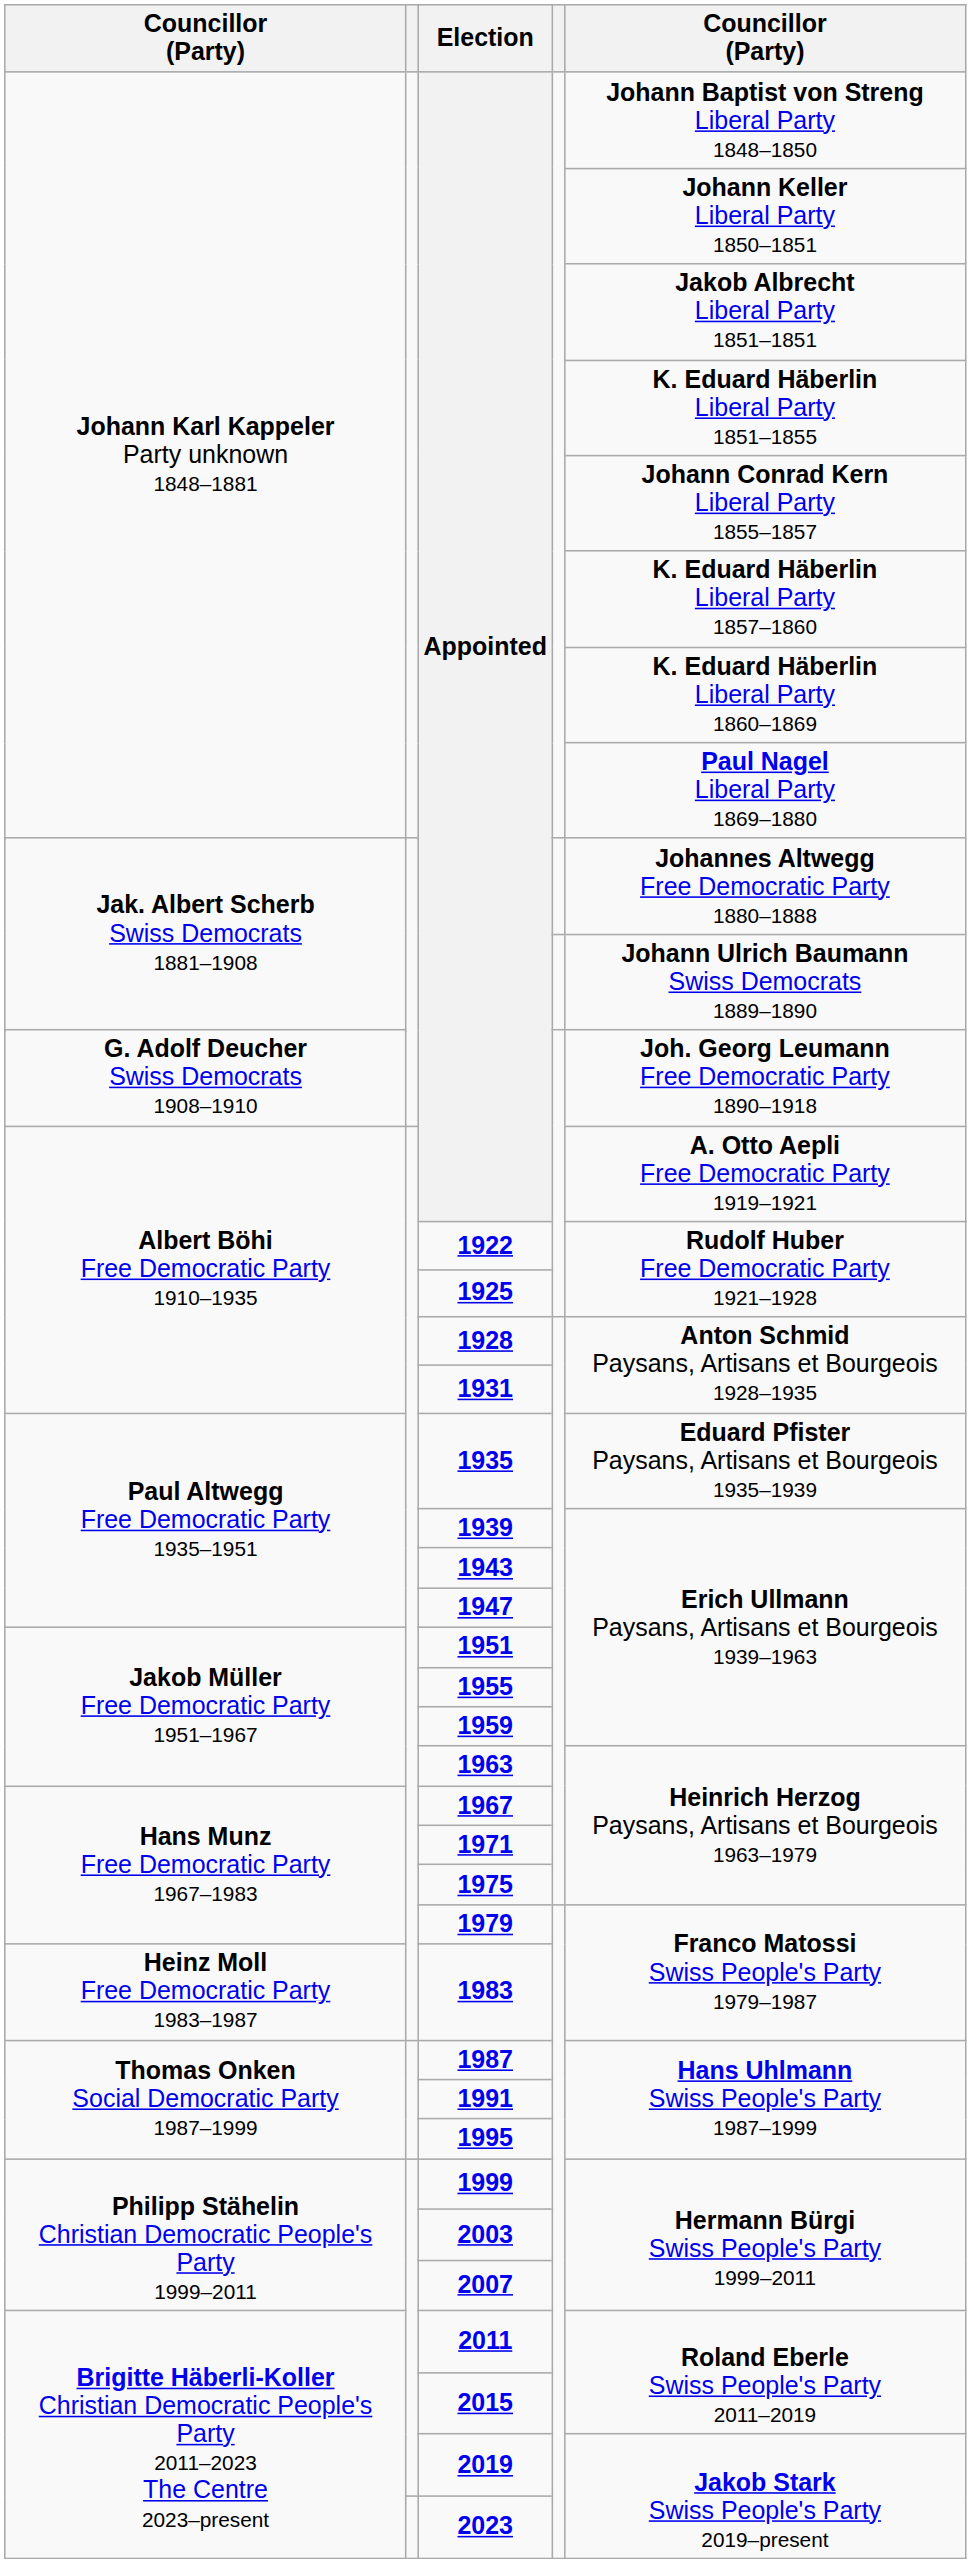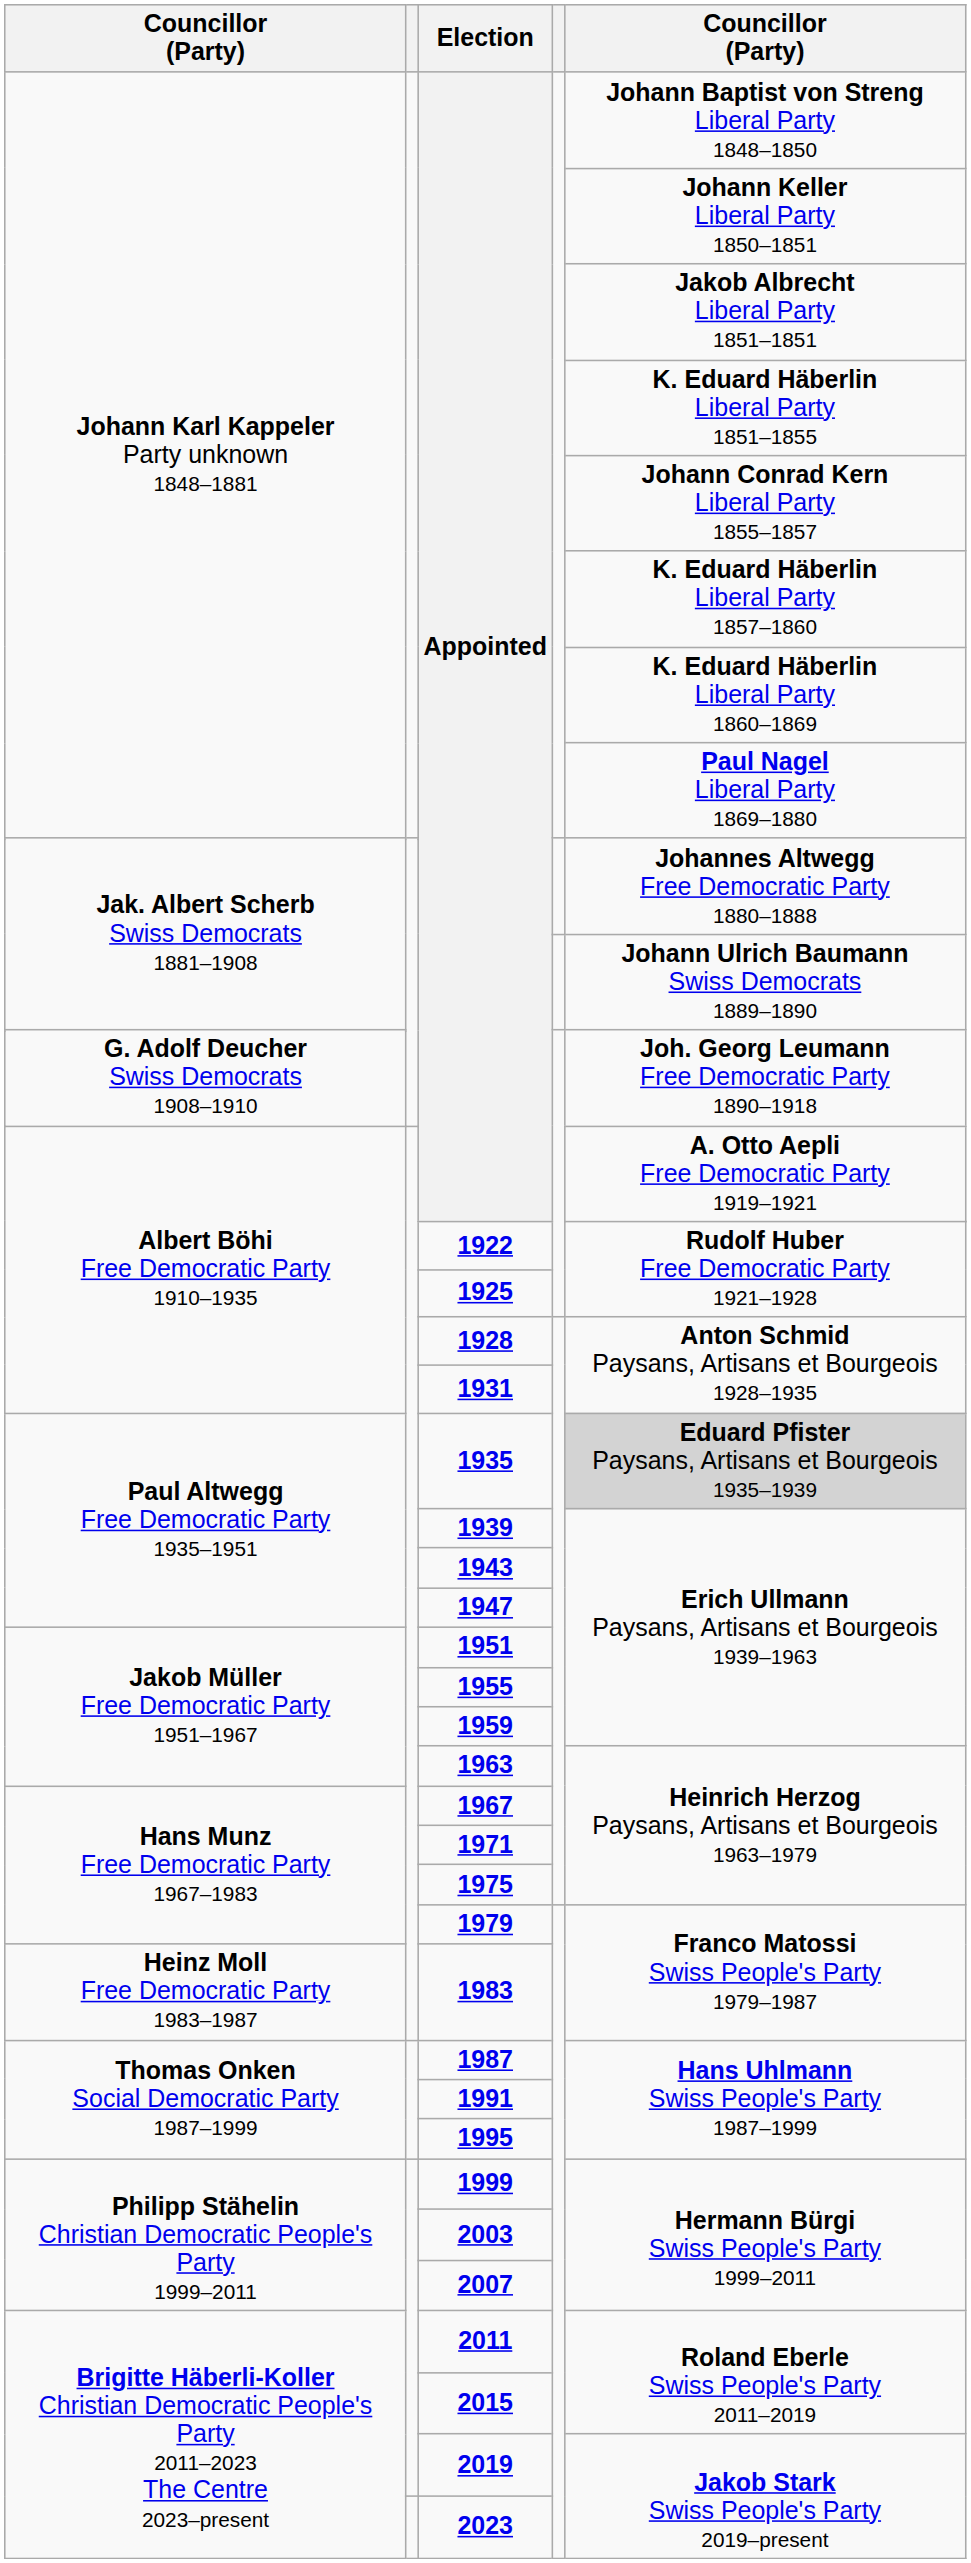(765, 1460) no background -> (765, 1460) lightgrey background
